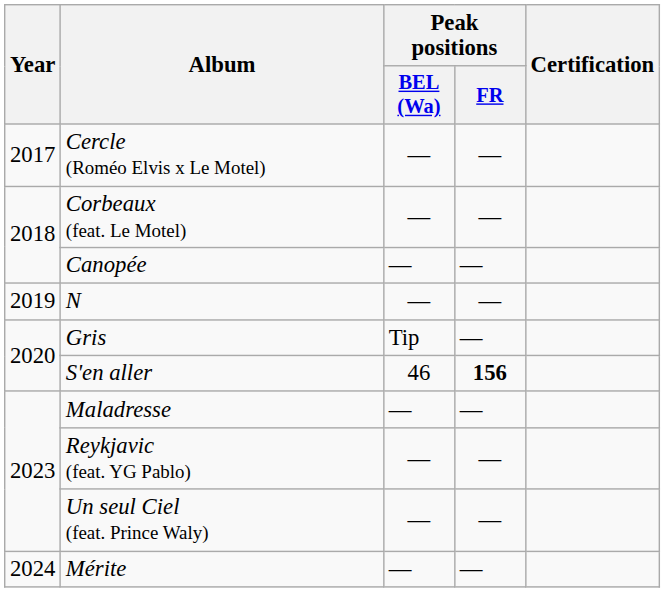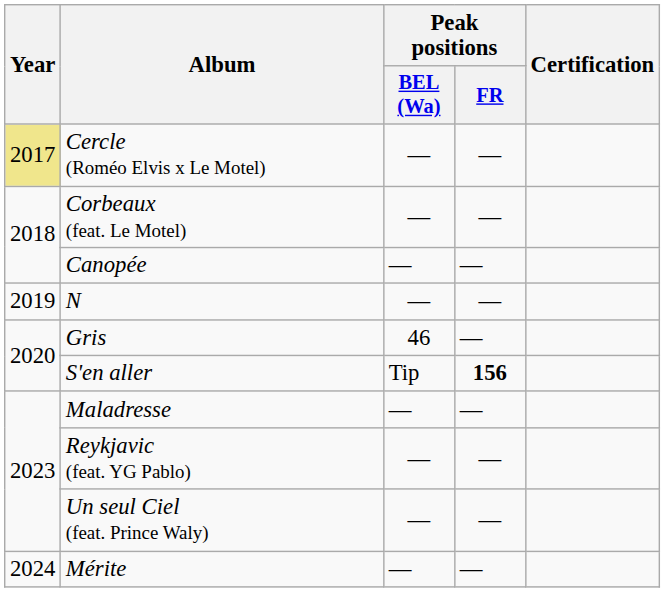(33, 154) no background -> (33, 154) khaki background
(404, 337) Tip -> (419, 337) 46
(419, 373) 46 -> (404, 373) Tip
